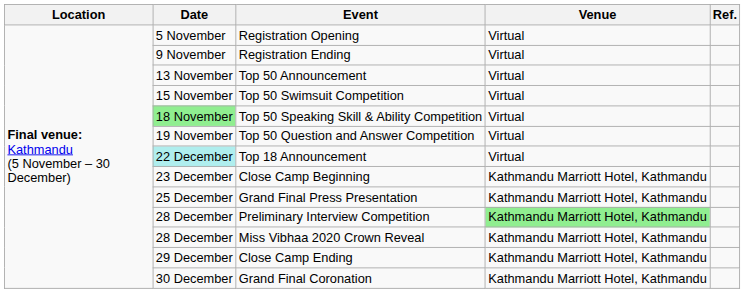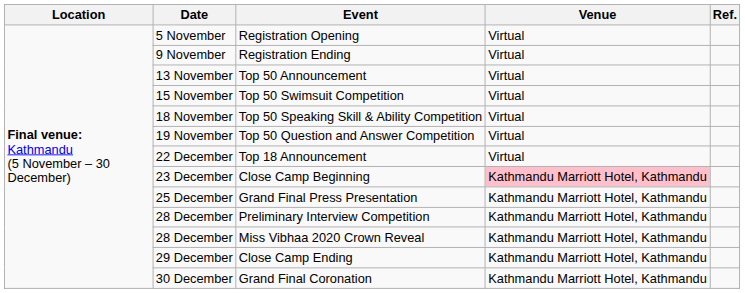(194, 116) lightgreen background -> (194, 116) no background
(194, 157) paleturquoise background -> (194, 157) no background
(598, 177) no background -> (598, 177) pink background
(598, 217) lightgreen background -> (598, 217) no background
